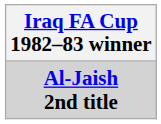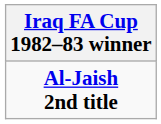(81, 89) lightgrey background -> (81, 89) no background
